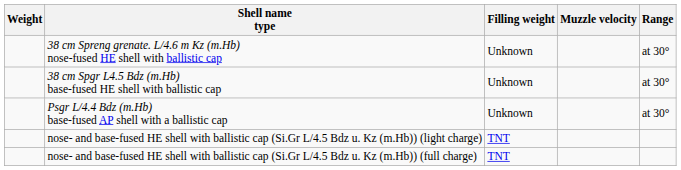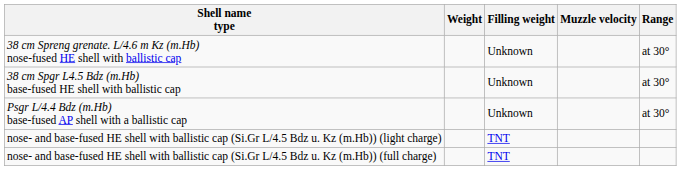columns swapped: (265, 20) <-> (25, 20)
